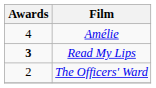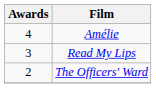(28, 53) bold -> (28, 53) normal
